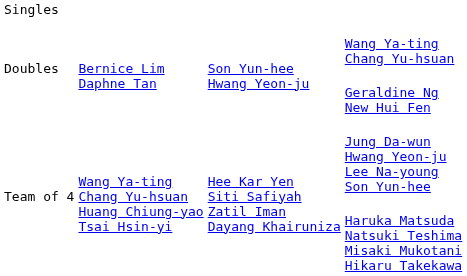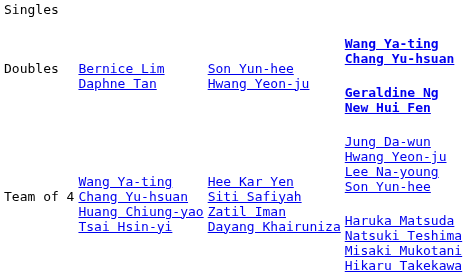(400, 51) normal -> (400, 51) bold
(392, 100) normal -> (392, 100) bold
